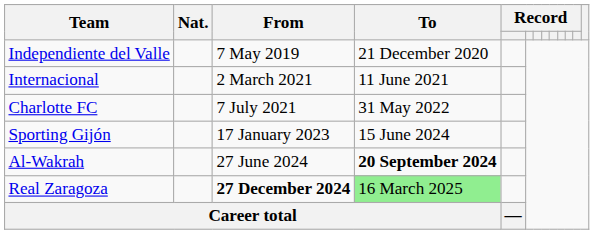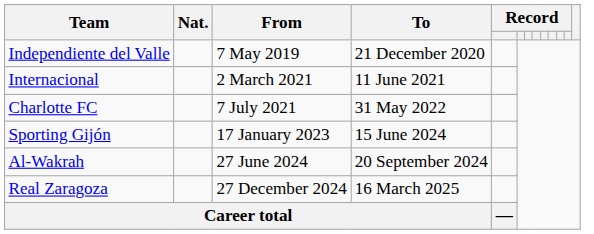(427, 161) bold -> (421, 161) normal
(283, 188) bold -> (282, 188) normal
(410, 188) lightgreen background -> (407, 188) no background
